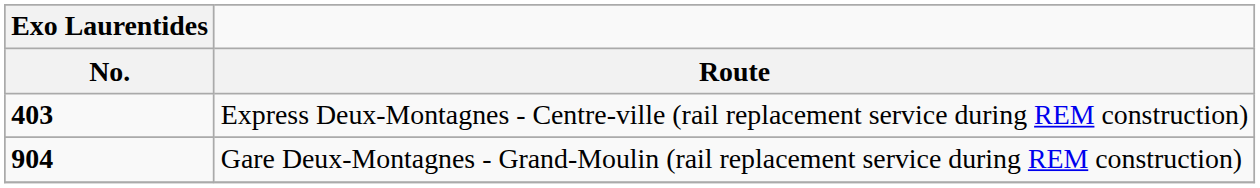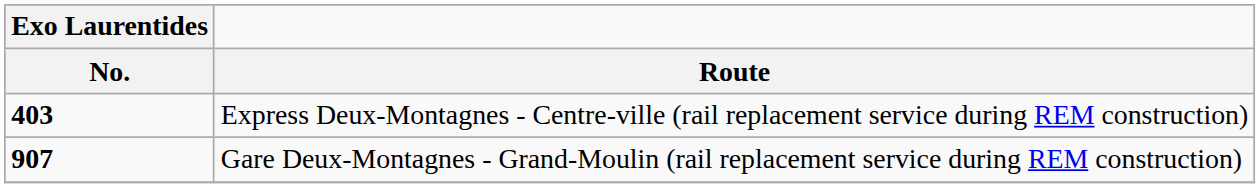(32, 159) 904 -> (32, 159) 907
